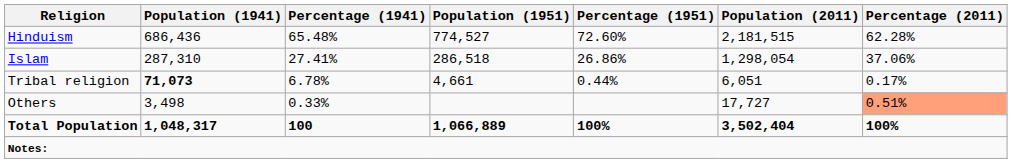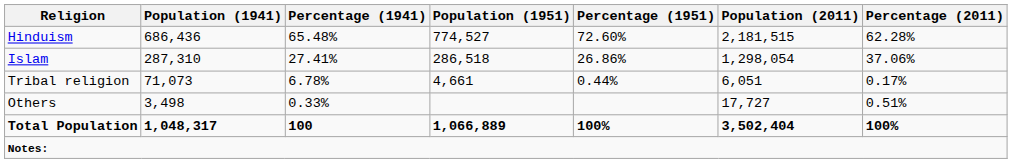(168, 82) bold -> (168, 82) normal
(886, 104) lightsalmon background -> (886, 104) no background
